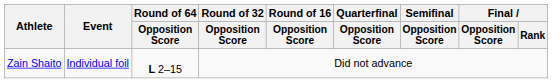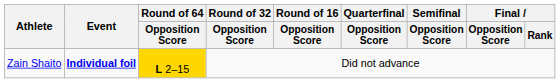(98, 64) normal -> (101, 64) bold
(165, 70) no background -> (172, 70) gold background
